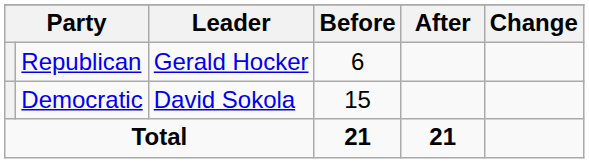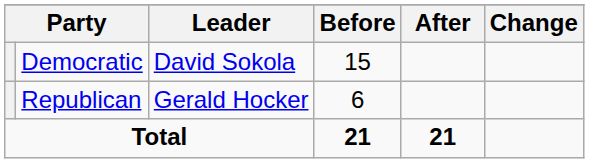rows swapped: (82, 99) <-> (81, 61)
